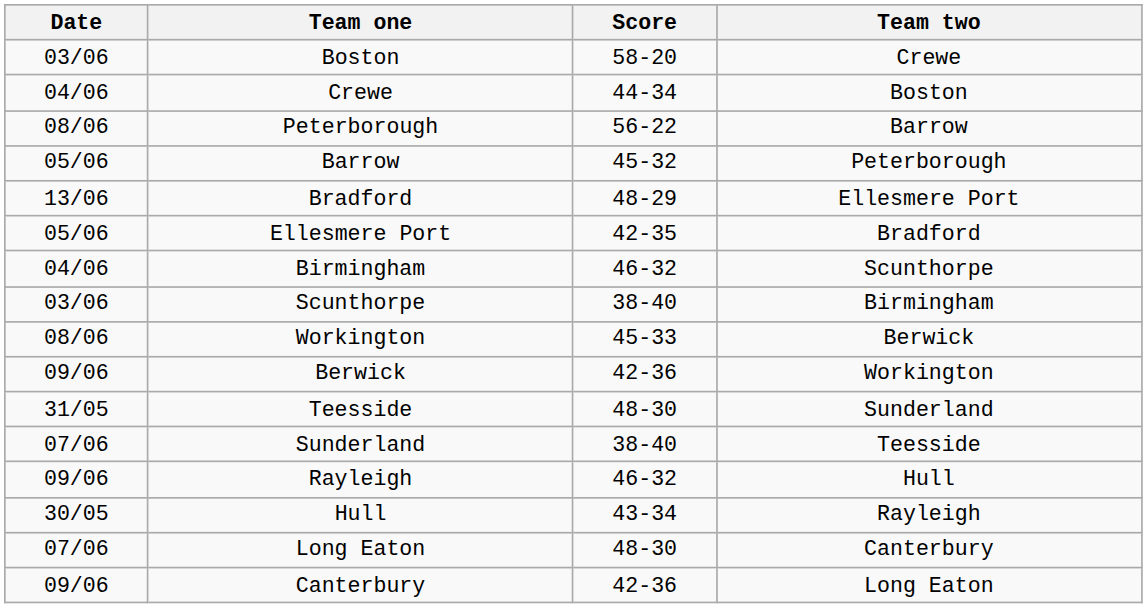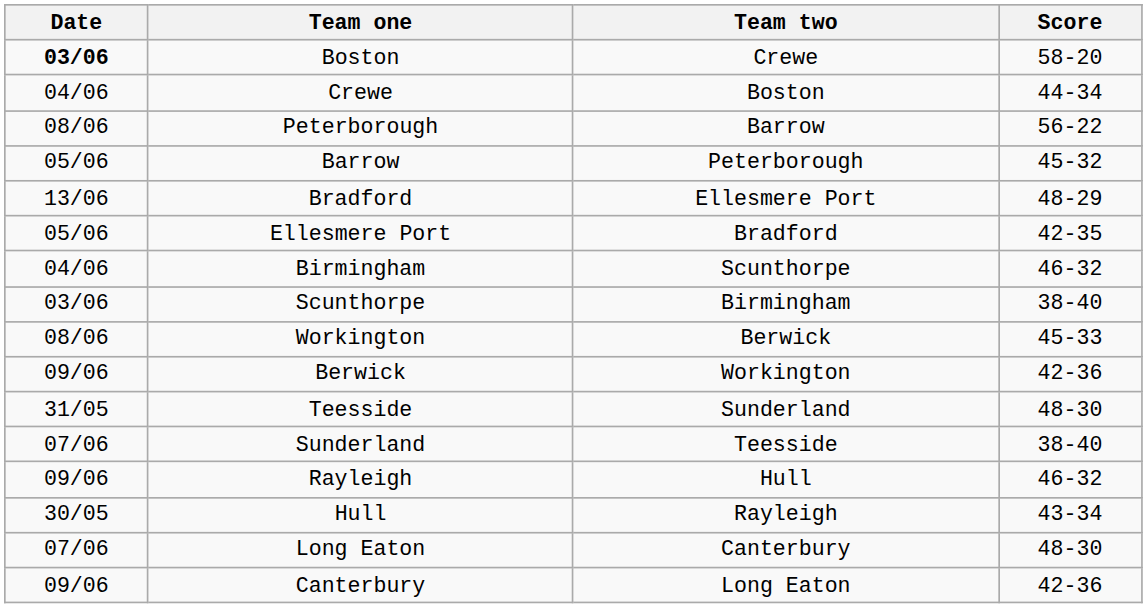columns swapped: (645, 22) <-> (929, 22)
(76, 58) normal -> (76, 58) bold
